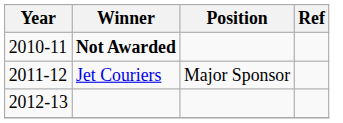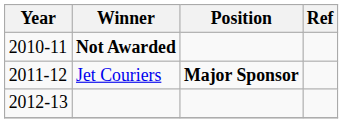(237, 74) normal -> (241, 74) bold
